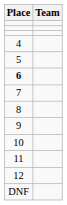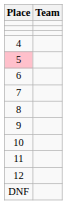(19, 60) no background -> (19, 60) pink background
(19, 76) bold -> (19, 76) normal
